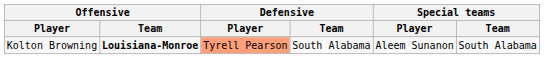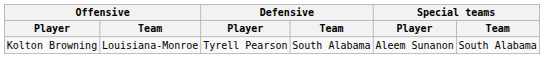(150, 45) bold -> (150, 45) normal
(245, 45) lightsalmon background -> (245, 45) no background
